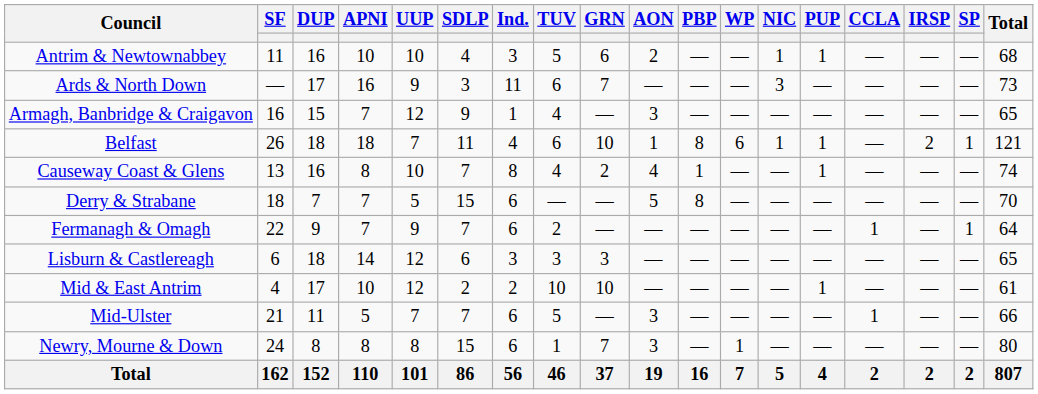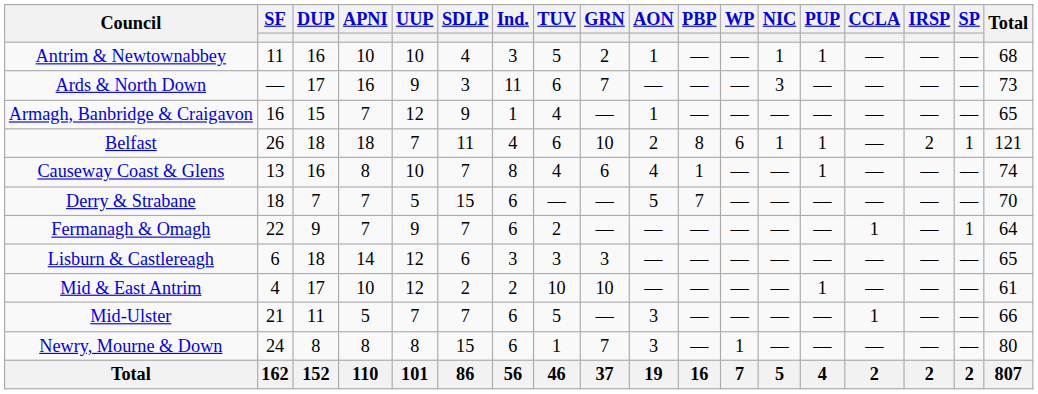(604, 56) 6 -> (604, 56) 2
(653, 56) 2 -> (653, 56) 1
(653, 114) 3 -> (653, 114) 1
(653, 143) 1 -> (653, 143) 2
(604, 172) 2 -> (604, 172) 6
(699, 200) 8 -> (699, 200) 7
